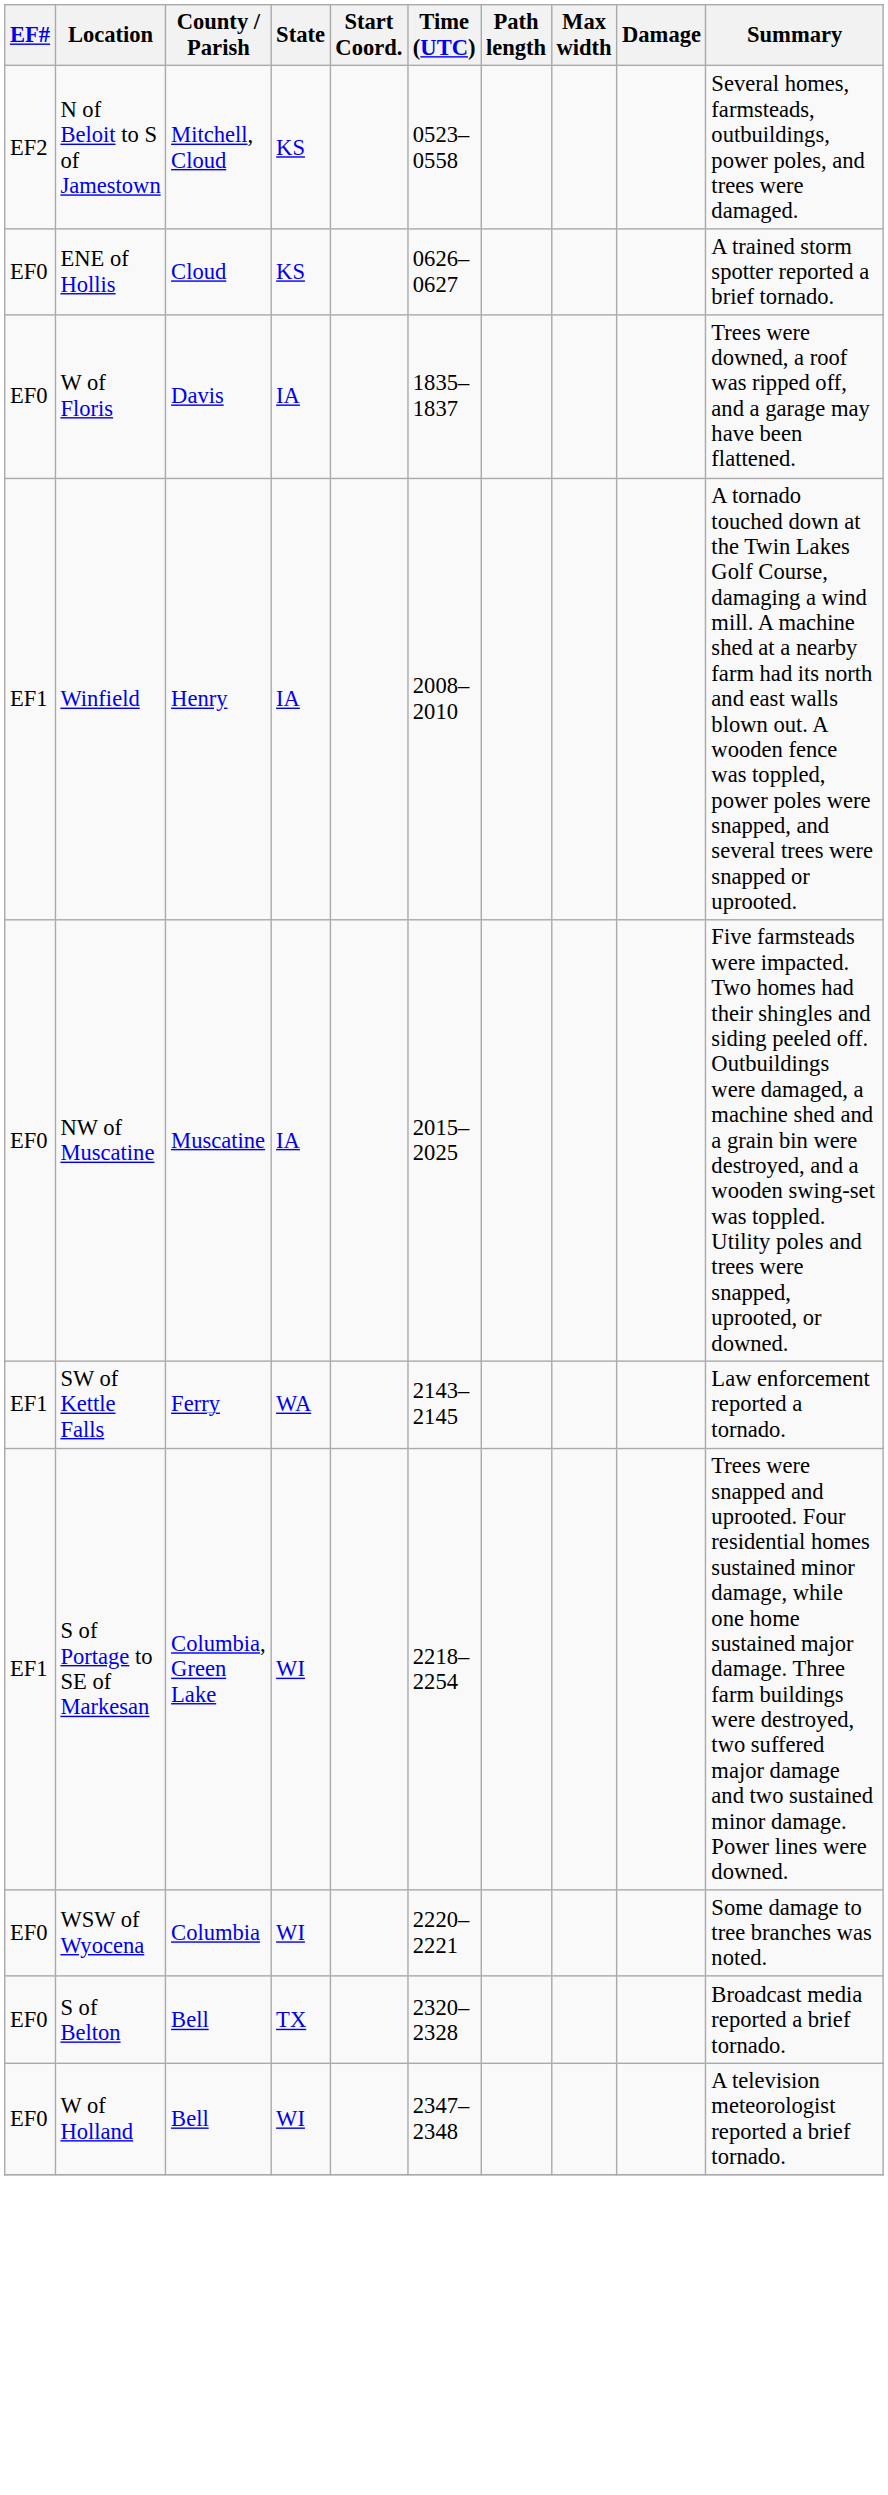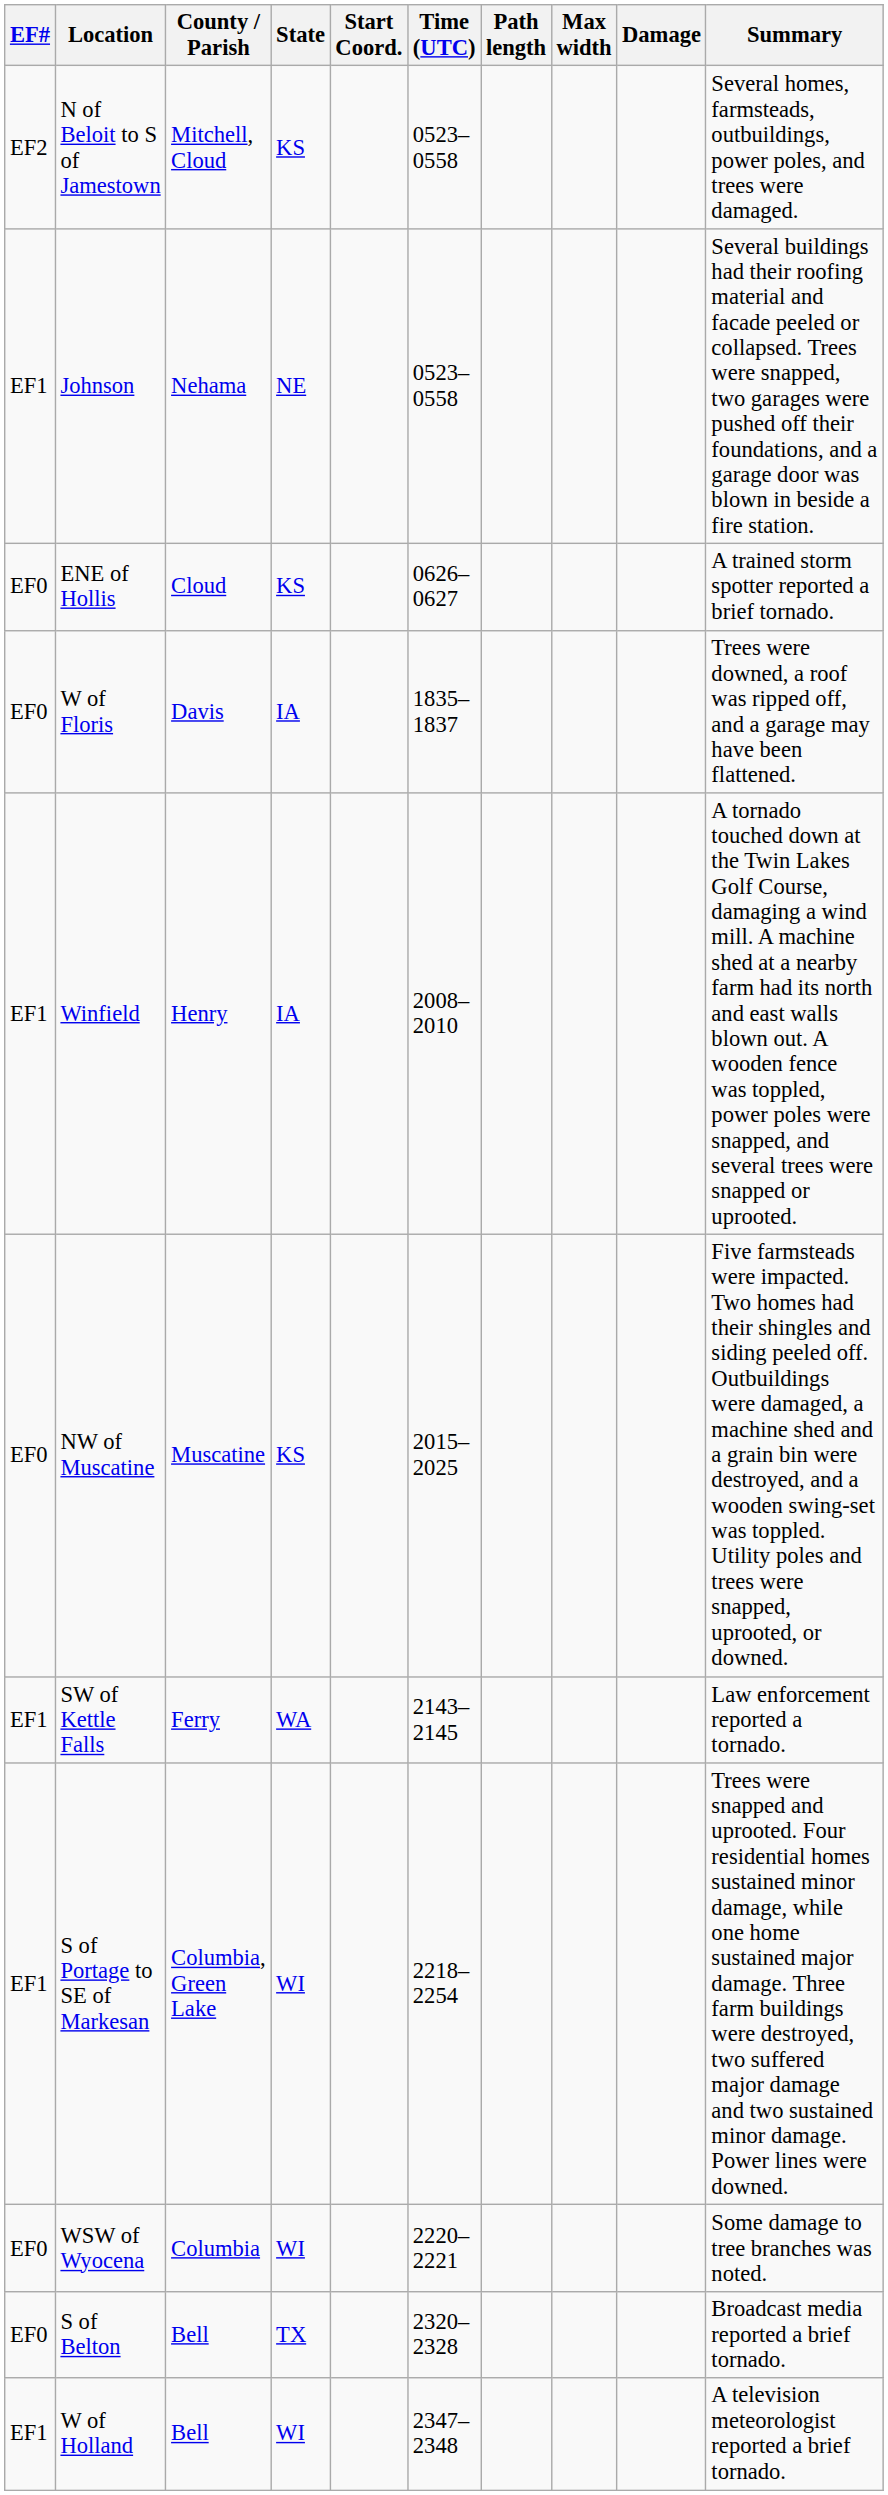+ row: (97, 385)
(288, 1140) IA -> (291, 1455) KS
(29, 2118) EF0 -> (29, 2433) EF1
